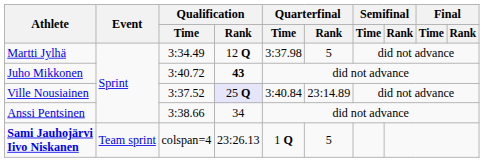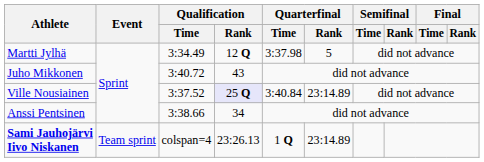(238, 73) bold -> (238, 73) normal
(329, 140) 5 -> (329, 140) 23:14.89
